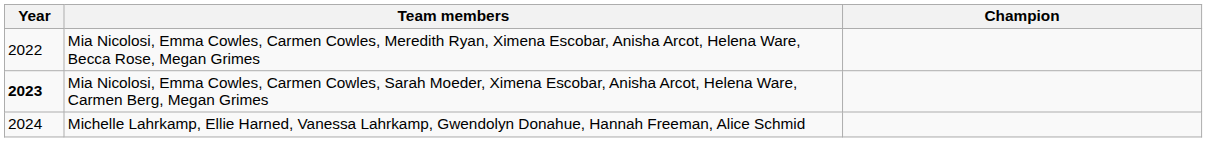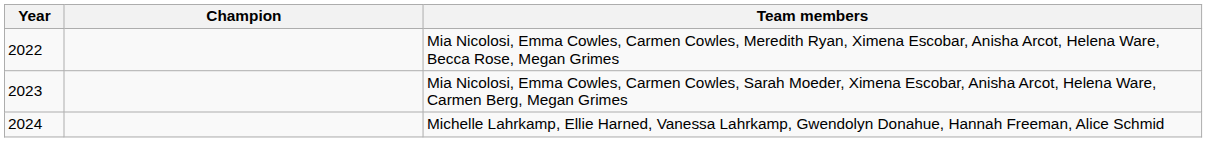columns swapped: (1022, 16) <-> (453, 16)
(25, 91) bold -> (25, 91) normal
